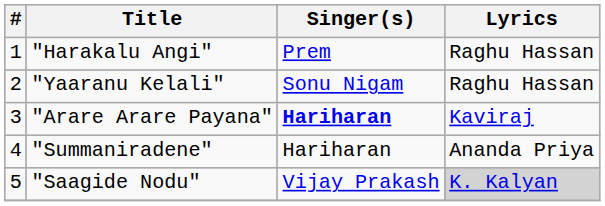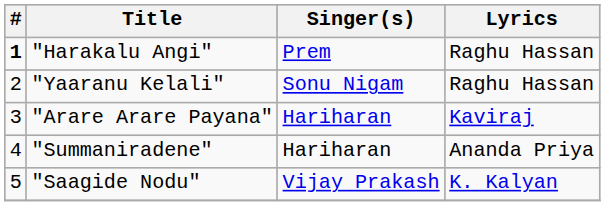(16, 54) normal -> (16, 54) bold
(337, 119) bold -> (337, 119) normal
(504, 184) lightgrey background -> (504, 184) no background
